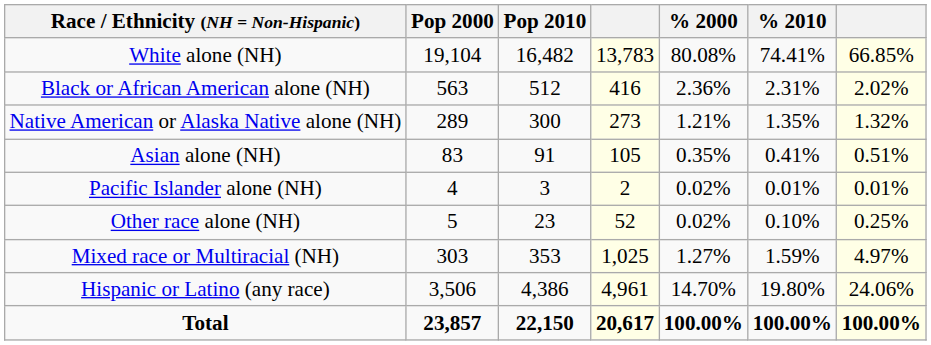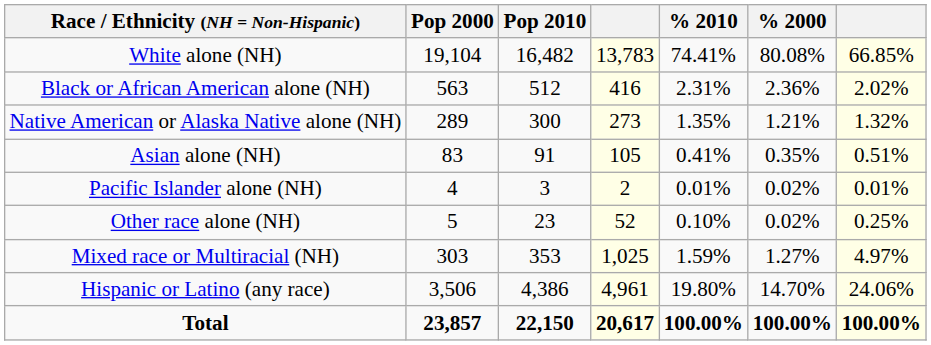columns swapped: (703, 21) <-> (792, 21)
